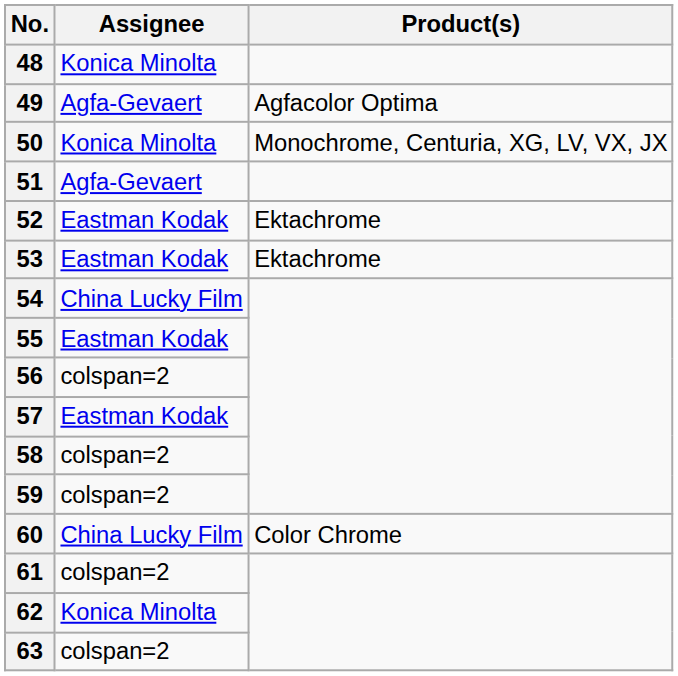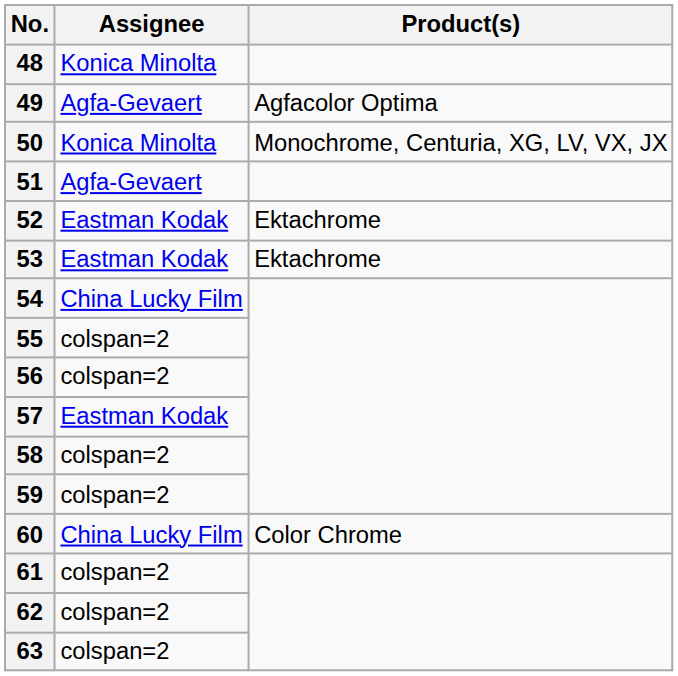(144, 338) Eastman Kodak -> (115, 338) colspan=2
(138, 612) Konica Minolta -> (115, 612) colspan=2
